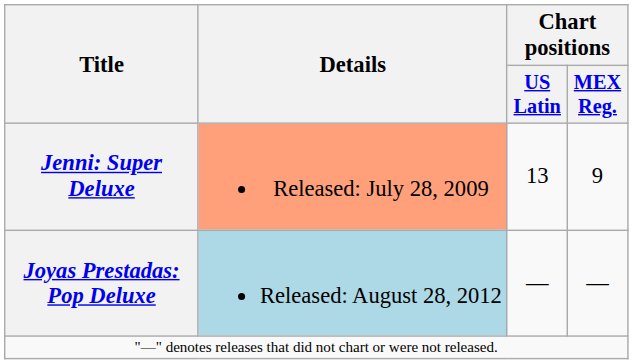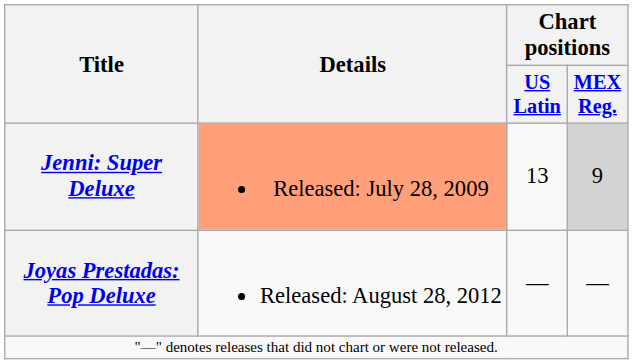(597, 176) no background -> (597, 176) lightgrey background
(353, 295) lightblue background -> (353, 295) no background
